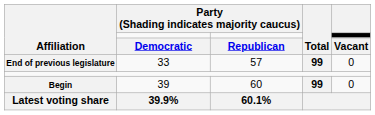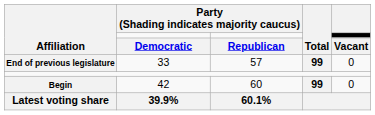(163, 84) 39 -> (163, 84) 42
